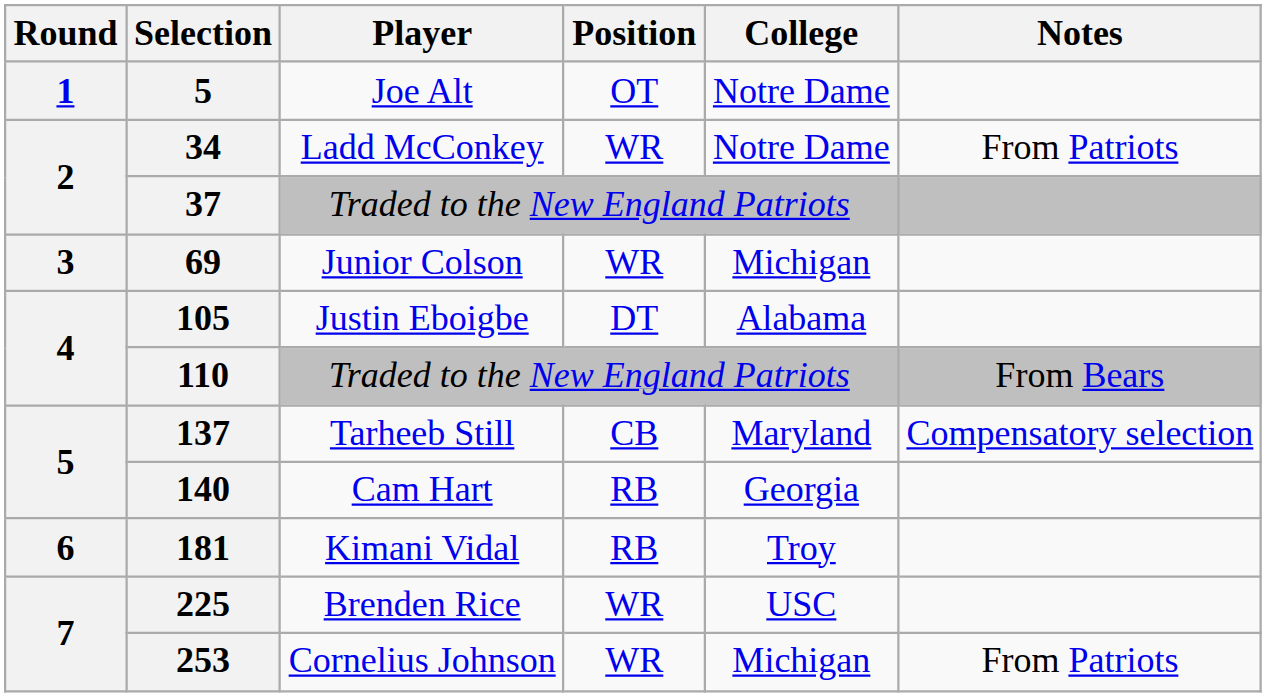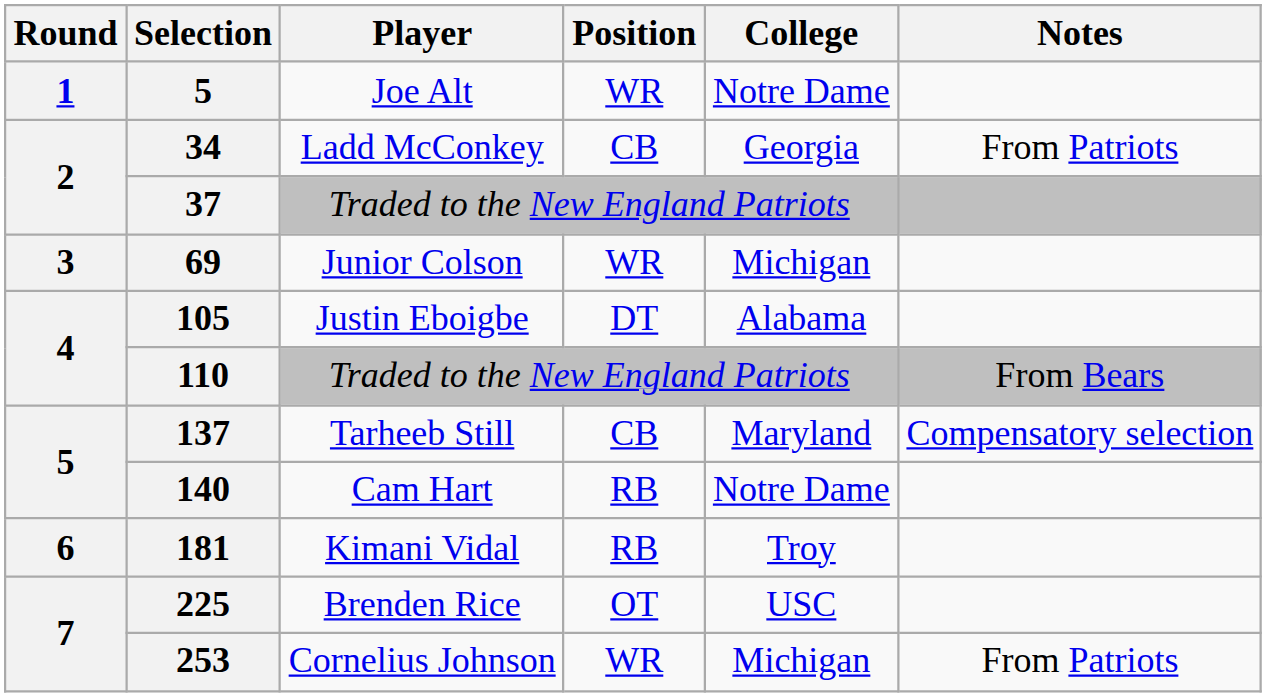(634, 90) OT -> (634, 90) WR
(634, 147) WR -> (634, 147) CB
(801, 147) Notre Dame -> (801, 147) Georgia
(801, 489) Georgia -> (801, 489) Notre Dame
(634, 603) WR -> (634, 603) OT
